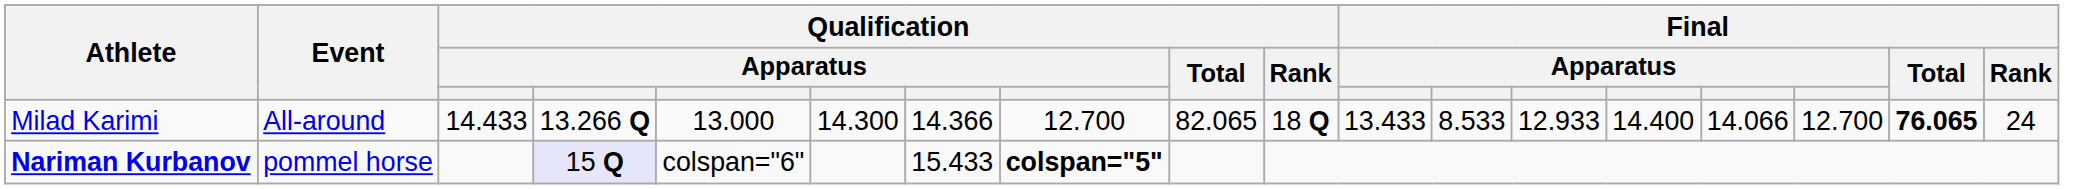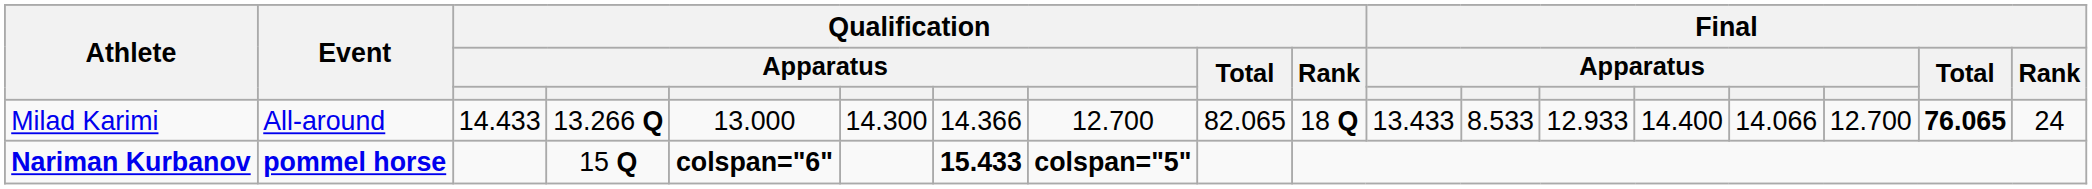(348, 163) normal -> (355, 163) bold
(595, 163) lavender background -> (608, 163) no background
(733, 163) normal -> (754, 163) bold
(952, 163) normal -> (981, 163) bold
